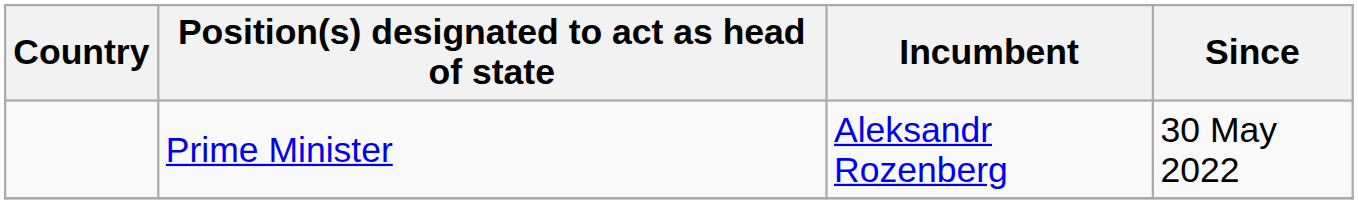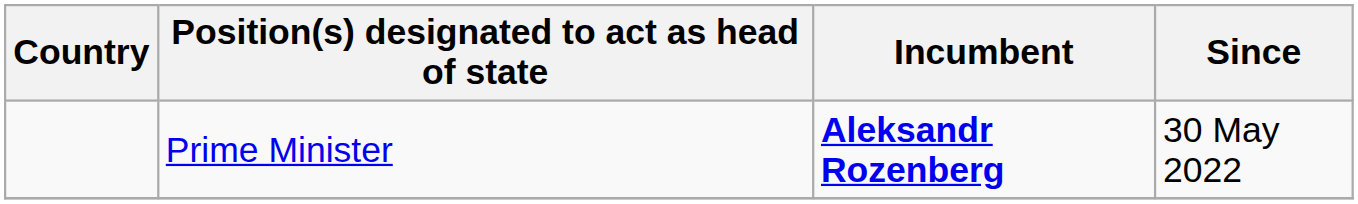(921, 148) normal -> (913, 148) bold
